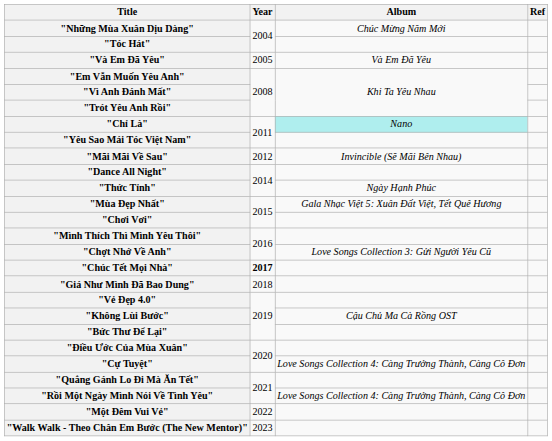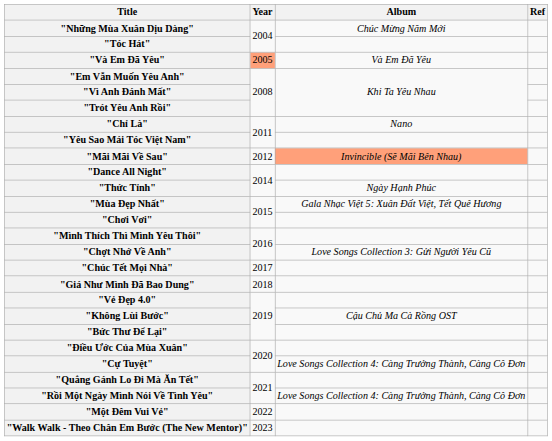(263, 60) no background -> (263, 60) lightsalmon background
(401, 124) paleturquoise background -> (401, 124) no background
(401, 156) no background -> (401, 156) lightsalmon background
(263, 268) bold -> (263, 268) normal
